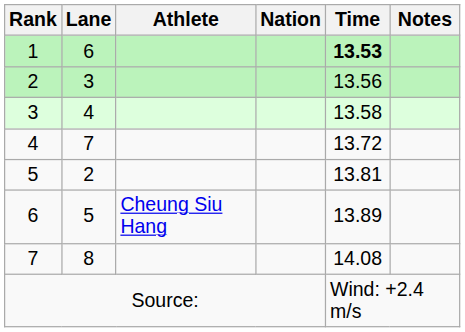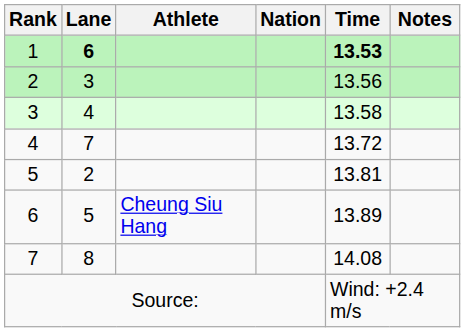(89, 50) normal -> (89, 50) bold
